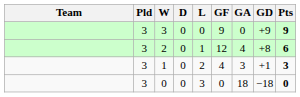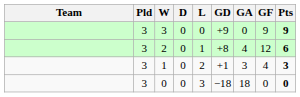columns swapped: (222, 13) <-> (265, 13)
